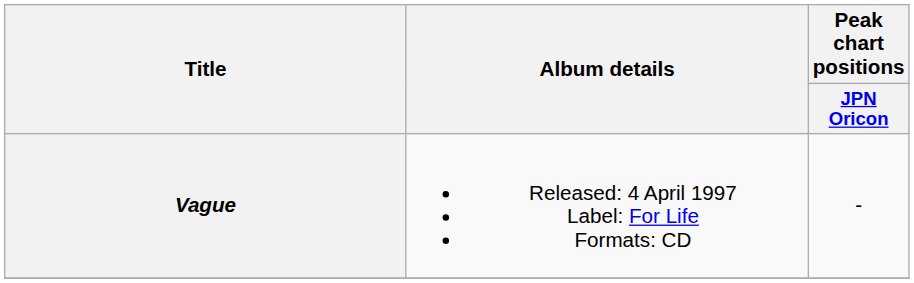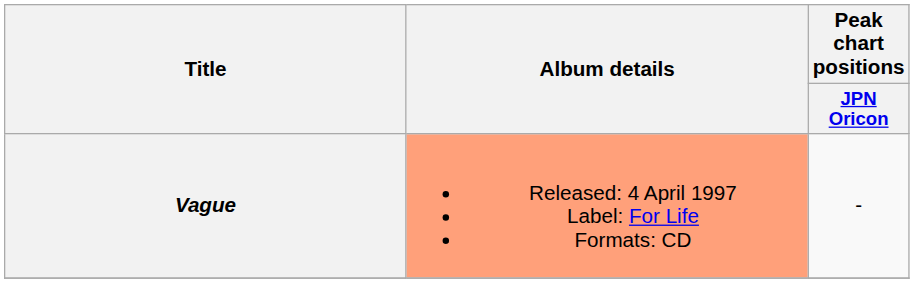(607, 217) no background -> (607, 217) lightsalmon background
